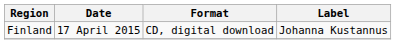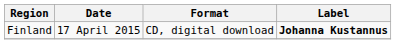(333, 30) normal -> (333, 30) bold
